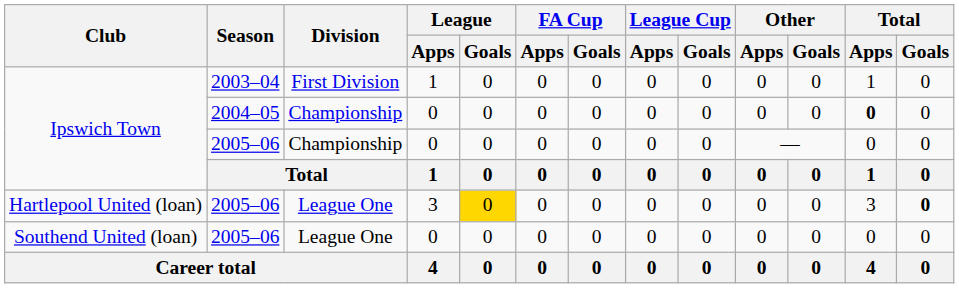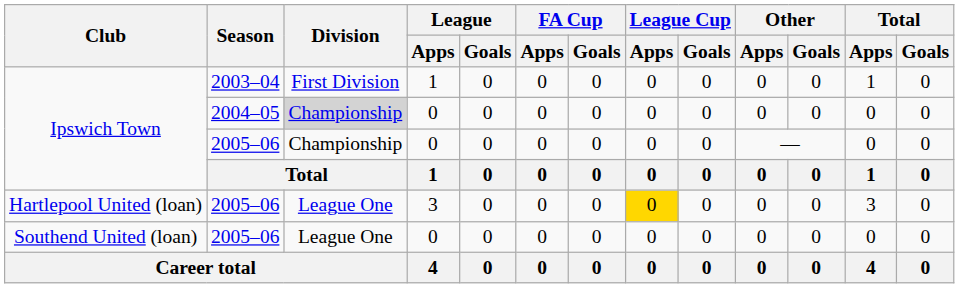(345, 112) no background -> (345, 112) lightgrey background
(871, 112) bold -> (871, 112) normal
(488, 205) gold background -> (488, 205) no background
(652, 205) no background -> (652, 205) gold background
(925, 205) bold -> (925, 205) normal
